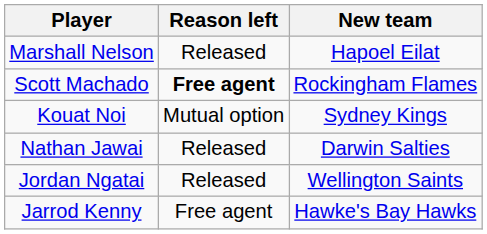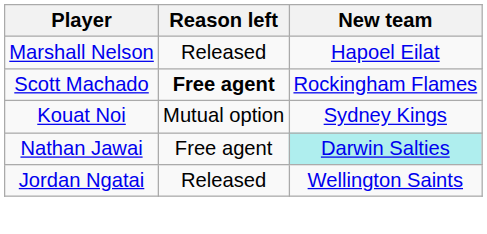(224, 148) Released -> (224, 148) Free agent
(385, 148) no background -> (385, 148) paleturquoise background
- row: (82, 212)
